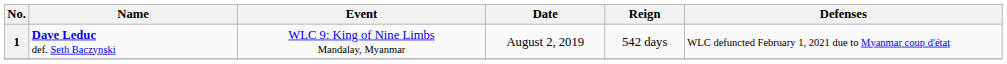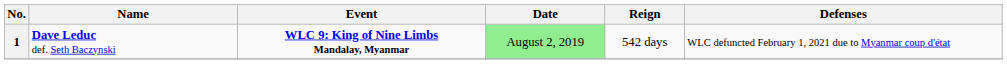(362, 41) normal -> (362, 41) bold
(545, 41) no background -> (545, 41) lightgreen background
